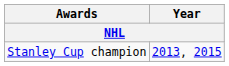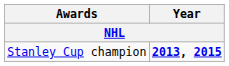(187, 52) normal -> (187, 52) bold
